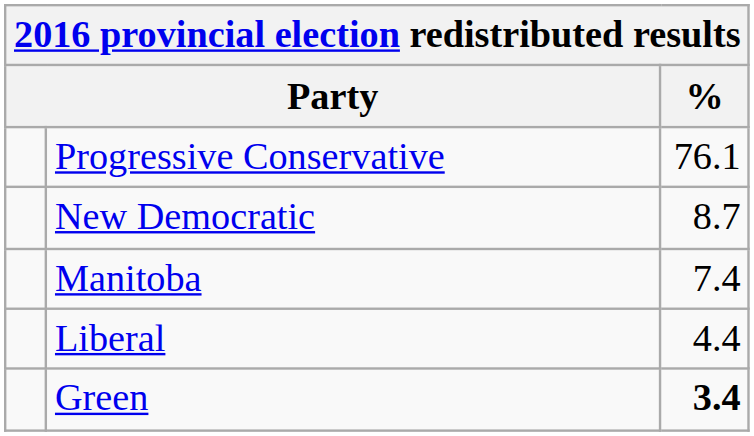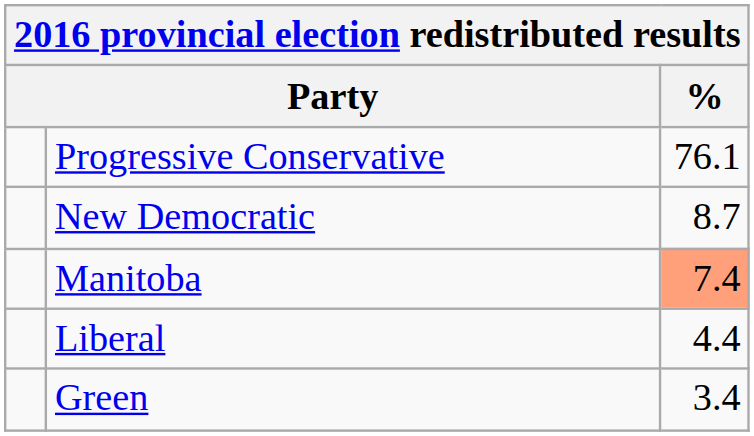(717, 277) no background -> (717, 277) lightsalmon background
(717, 398) bold -> (717, 398) normal
